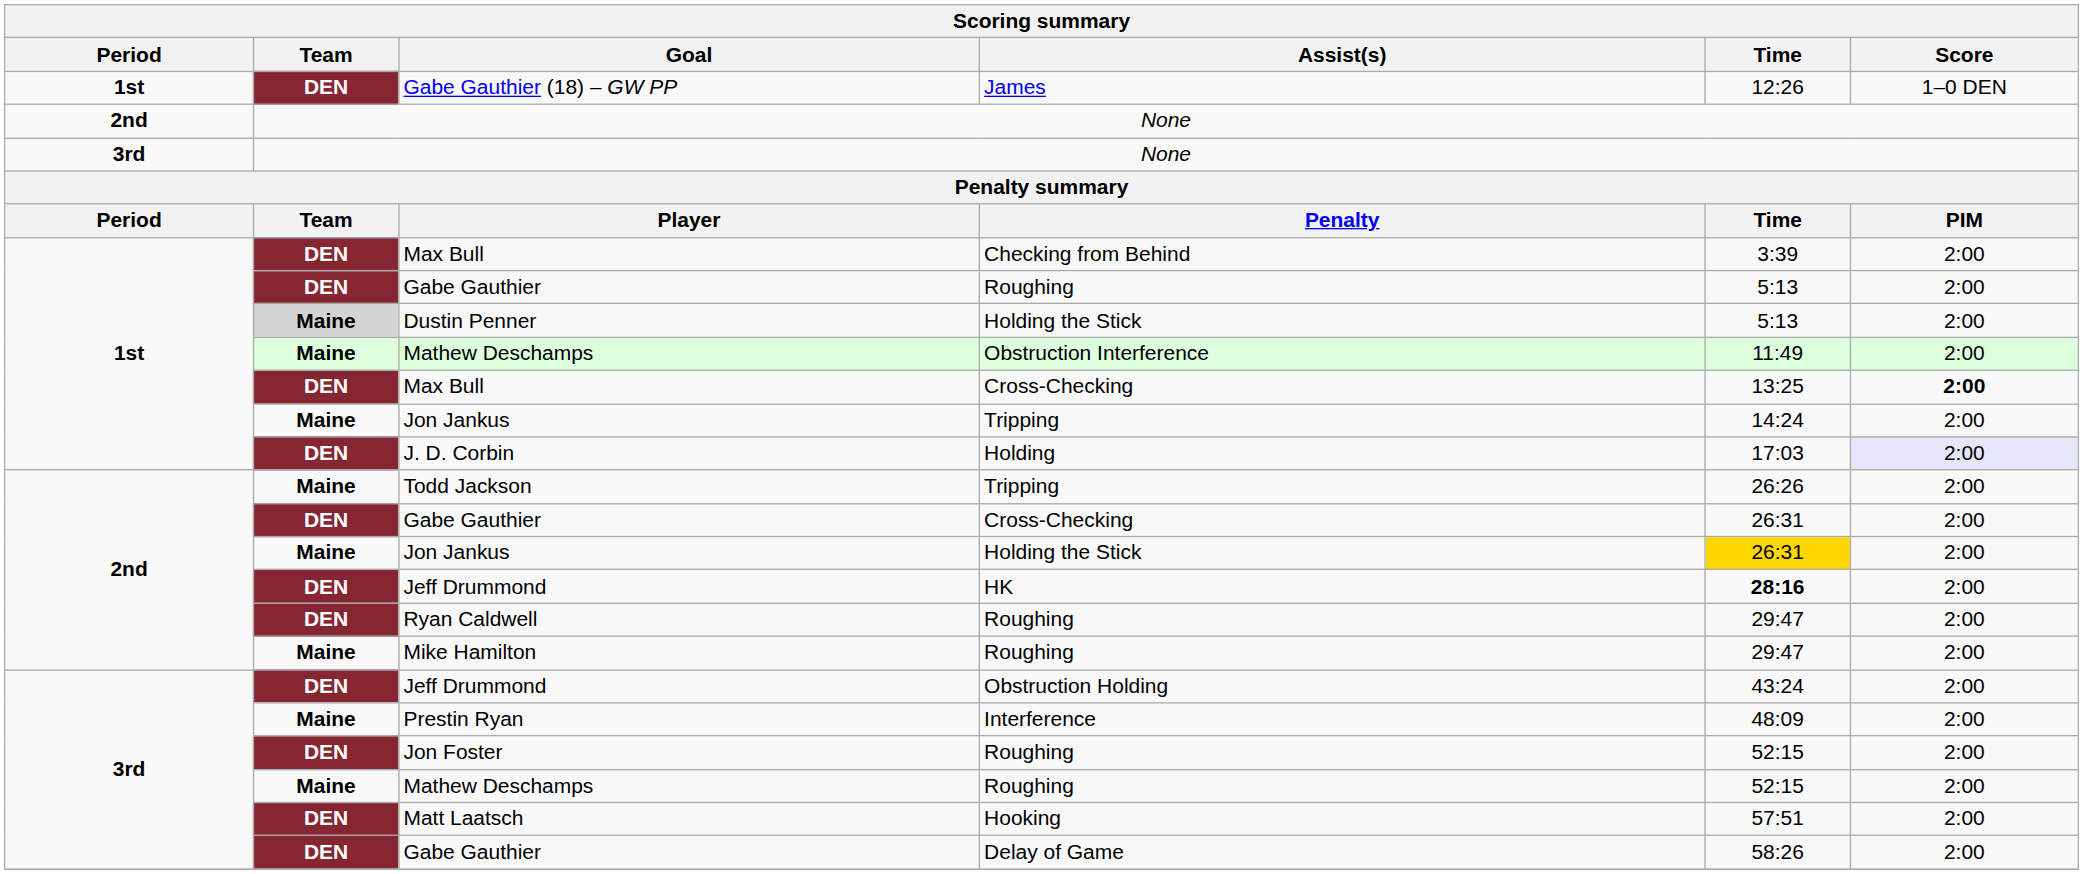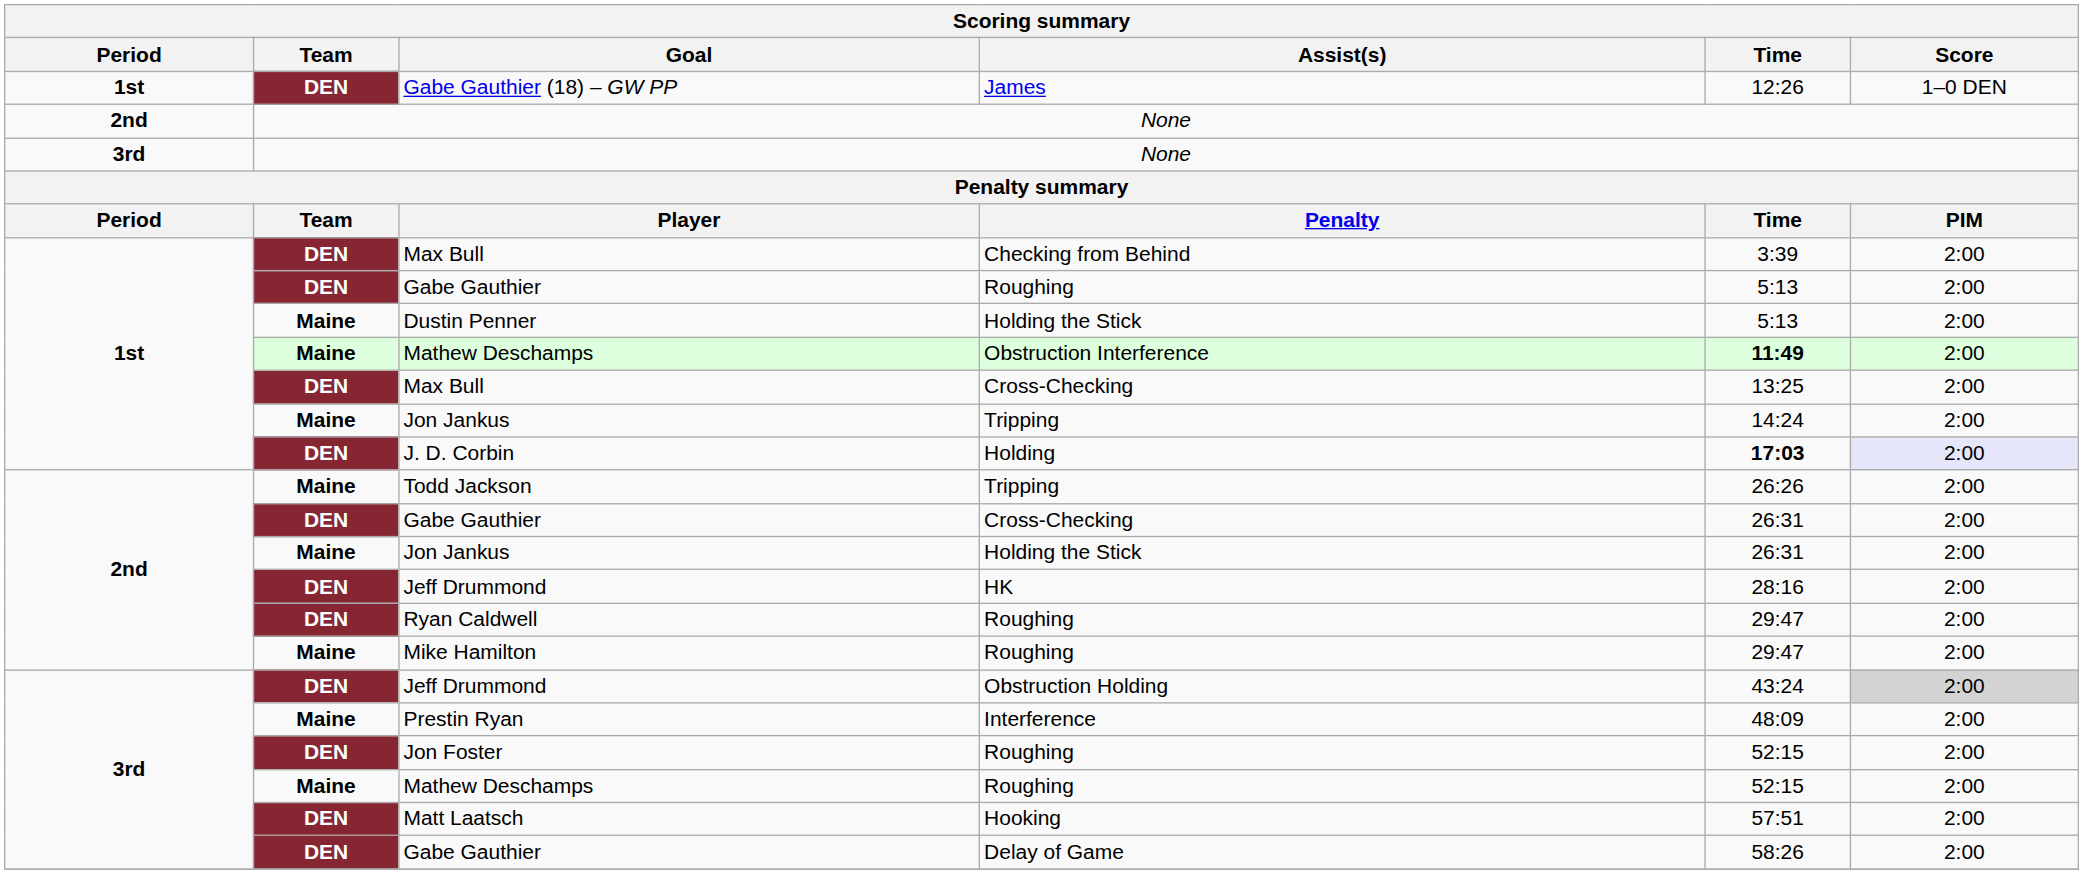(326, 320) lightgrey background -> (326, 320) no background
(1778, 353) normal -> (1778, 353) bold
(1964, 386) bold -> (1964, 386) normal
(1778, 453) normal -> (1778, 453) bold
(1778, 552) gold background -> (1778, 552) no background
(1778, 586) bold -> (1778, 586) normal
(1964, 685) no background -> (1964, 685) lightgrey background
